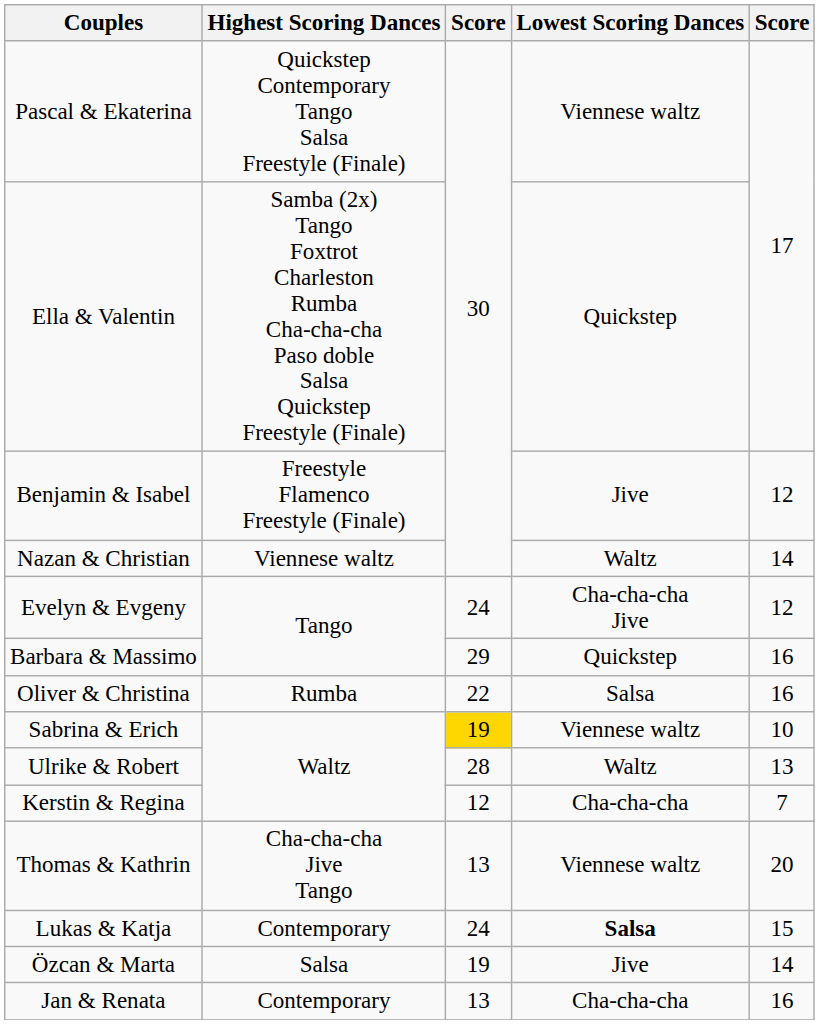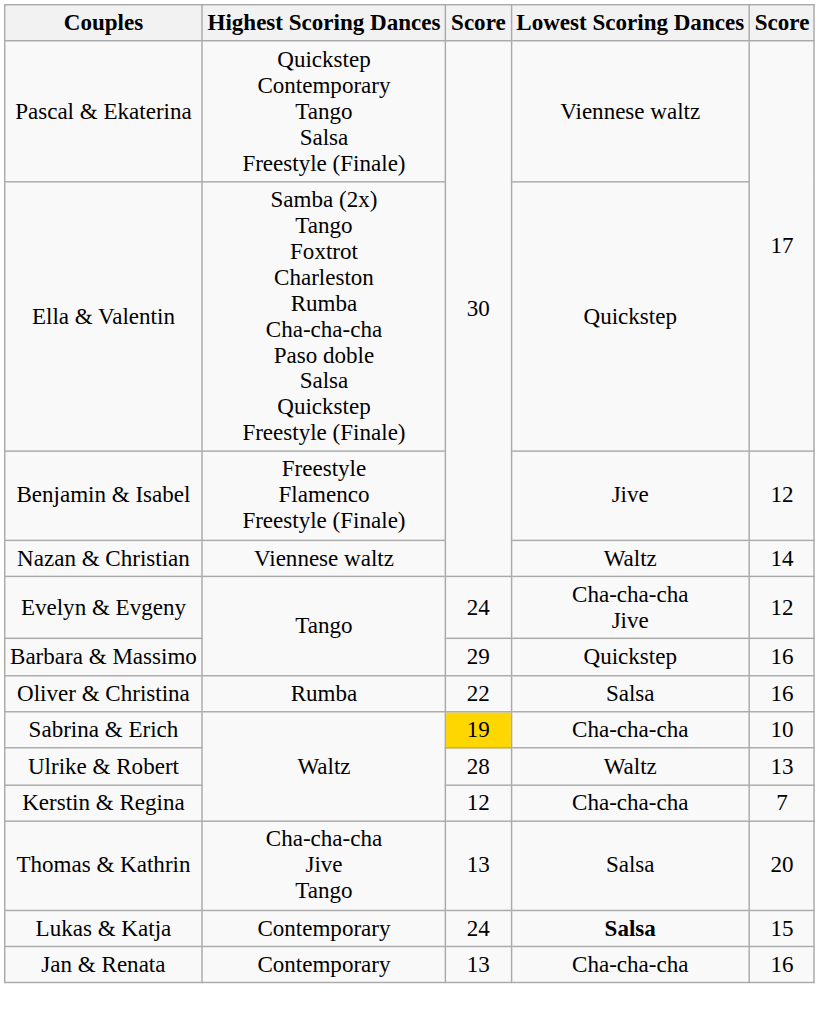(630, 729) Viennese waltz -> (630, 729) Cha-cha-cha
(630, 865) Viennese waltz -> (630, 865) Salsa
- row: (103, 964)
